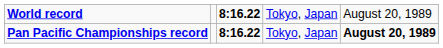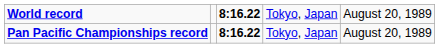(389, 33) bold -> (387, 33) normal
